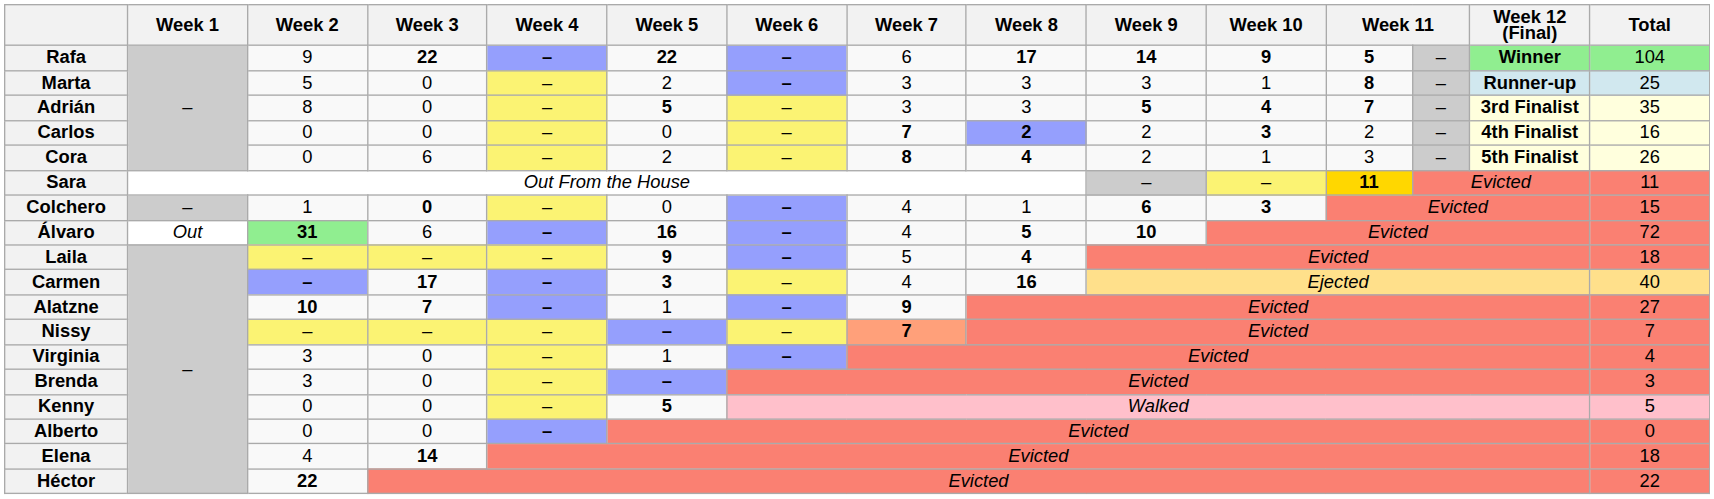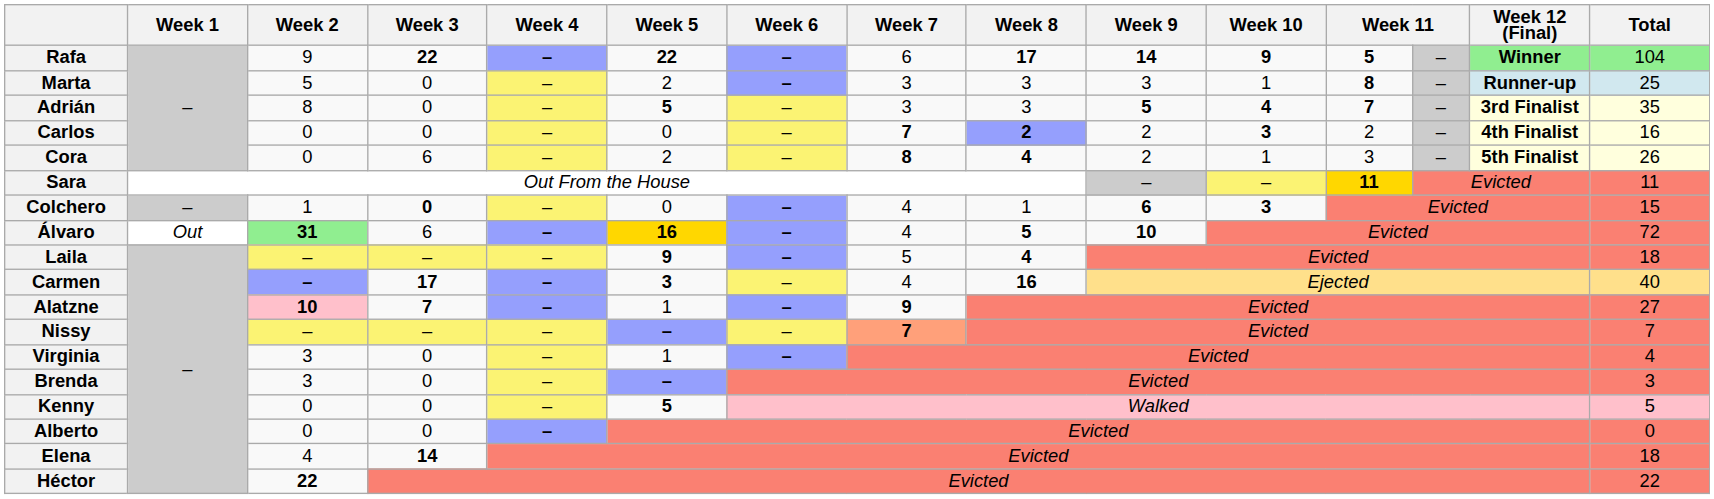(667, 231) no background -> (667, 231) gold background
(307, 306) no background -> (307, 306) pink background
